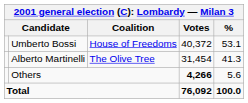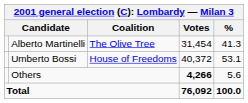rows swapped: (44, 43) <-> (48, 59)
